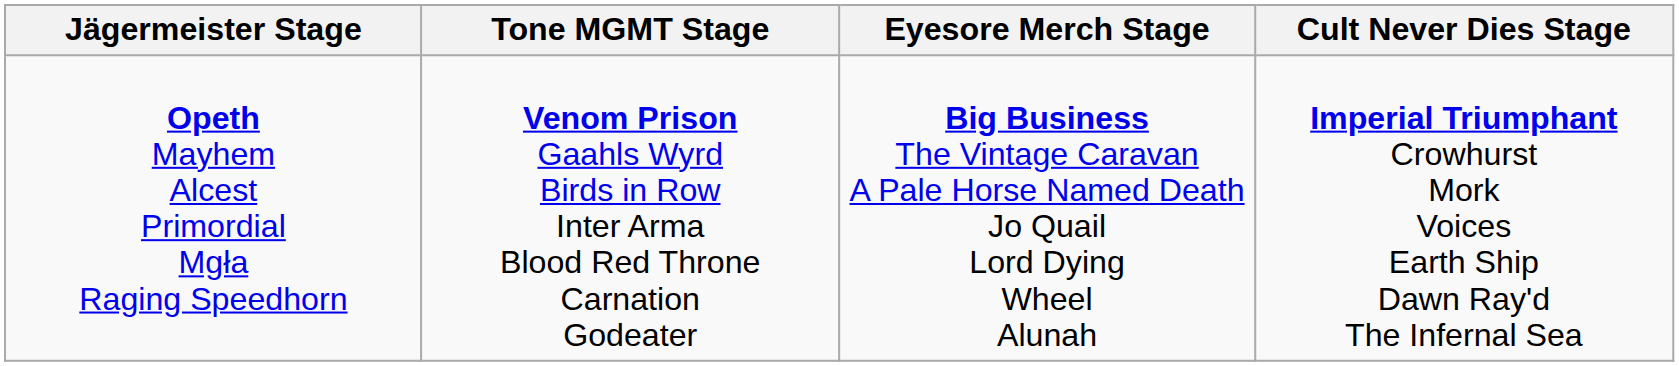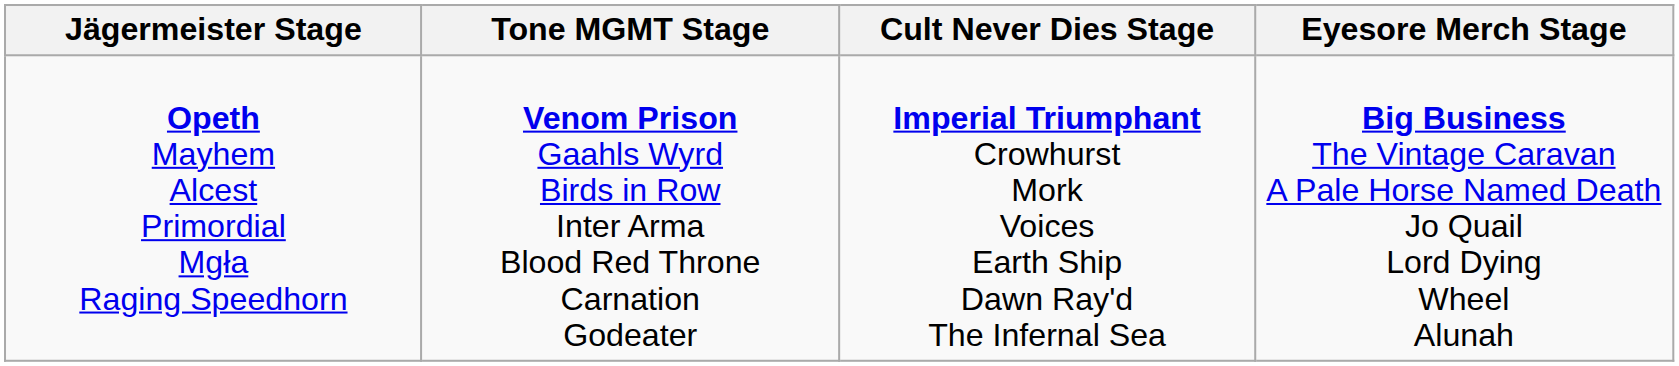columns swapped: (1464, 30) <-> (1047, 30)
